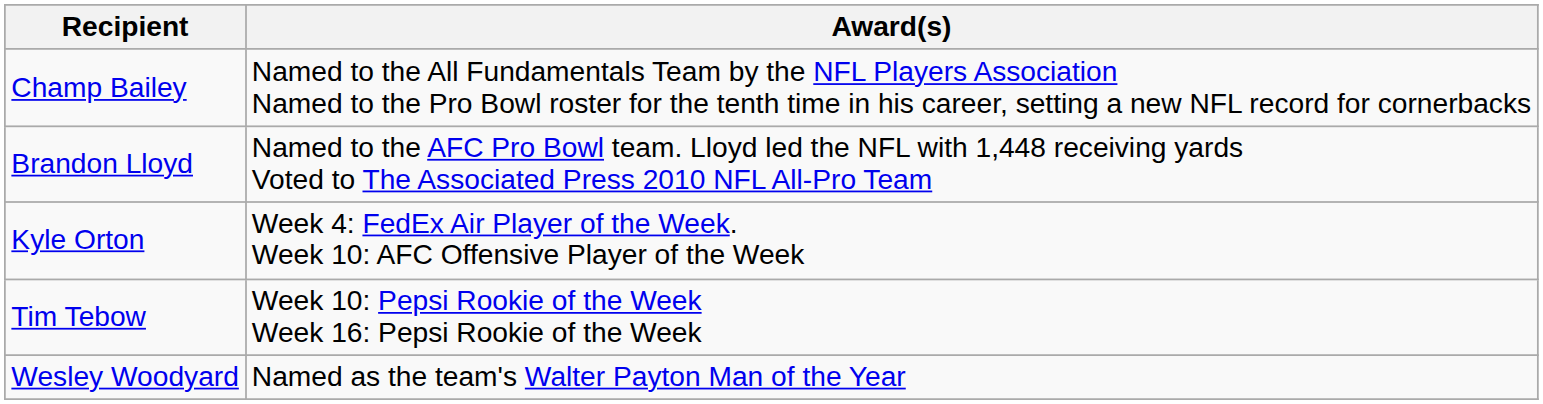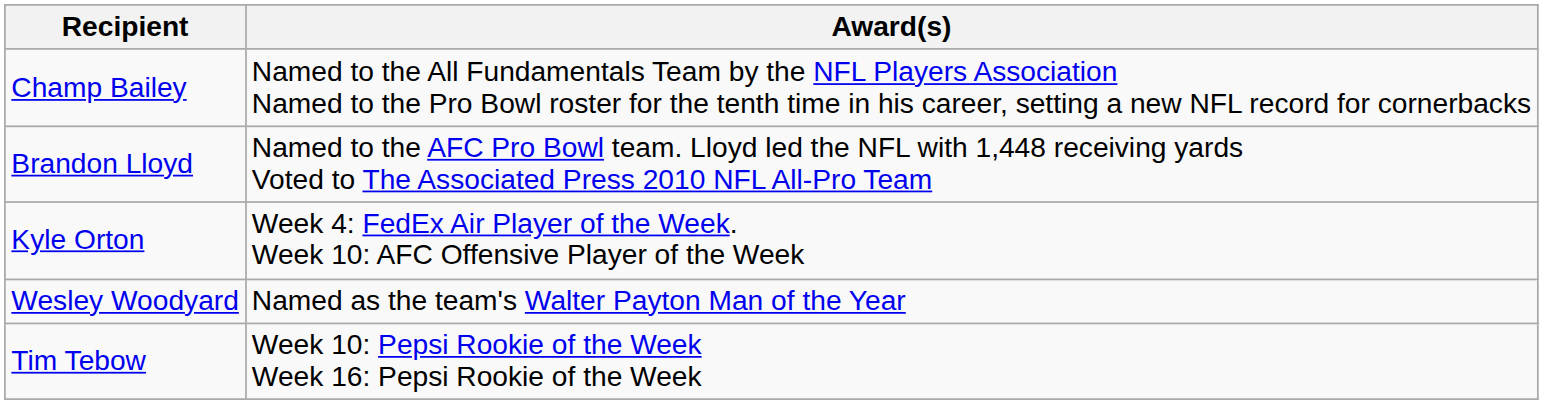rows swapped: (79, 316) <-> (125, 376)
